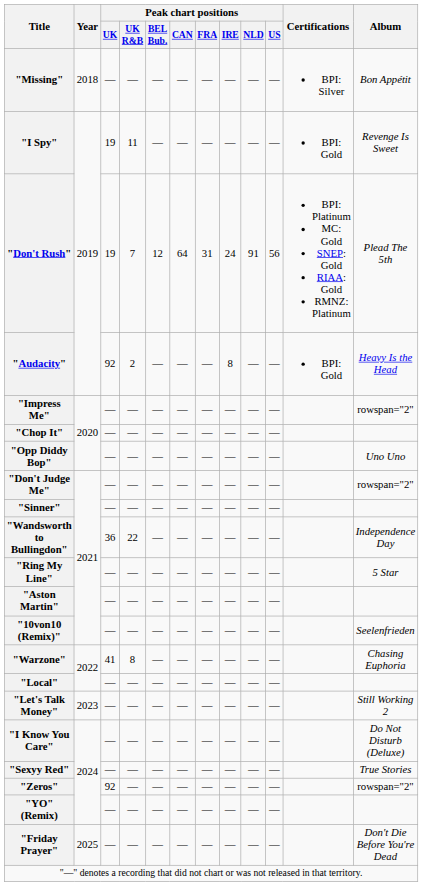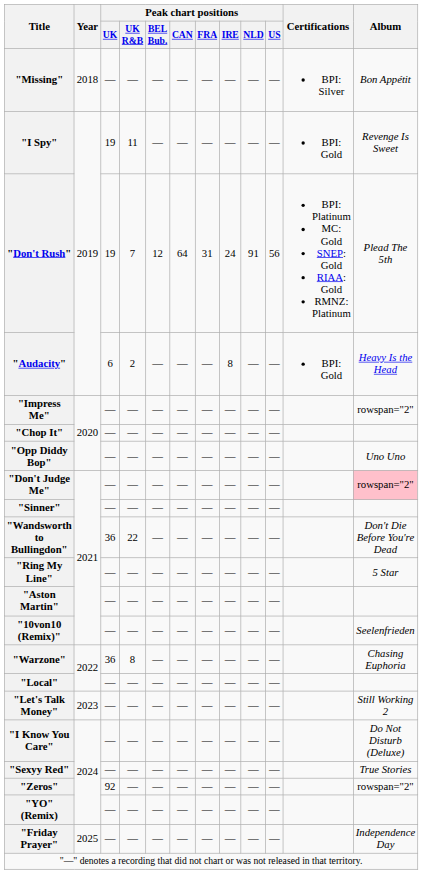(110, 364) 92 -> (110, 364) 6
(385, 485) no background -> (385, 485) pink background
(385, 537) Independence Day -> (385, 537) Don't Die Before You're Dead
(110, 659) 41 -> (110, 659) 36
(385, 844) Don't Die Before You're Dead -> (385, 838) Independence Day
